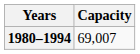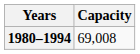(105, 38) 69,007 -> (105, 38) 69,008
